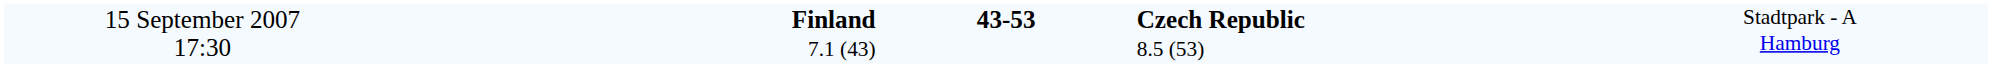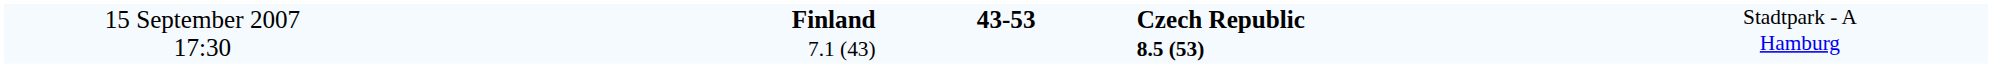(1170, 49) normal -> (1170, 49) bold
